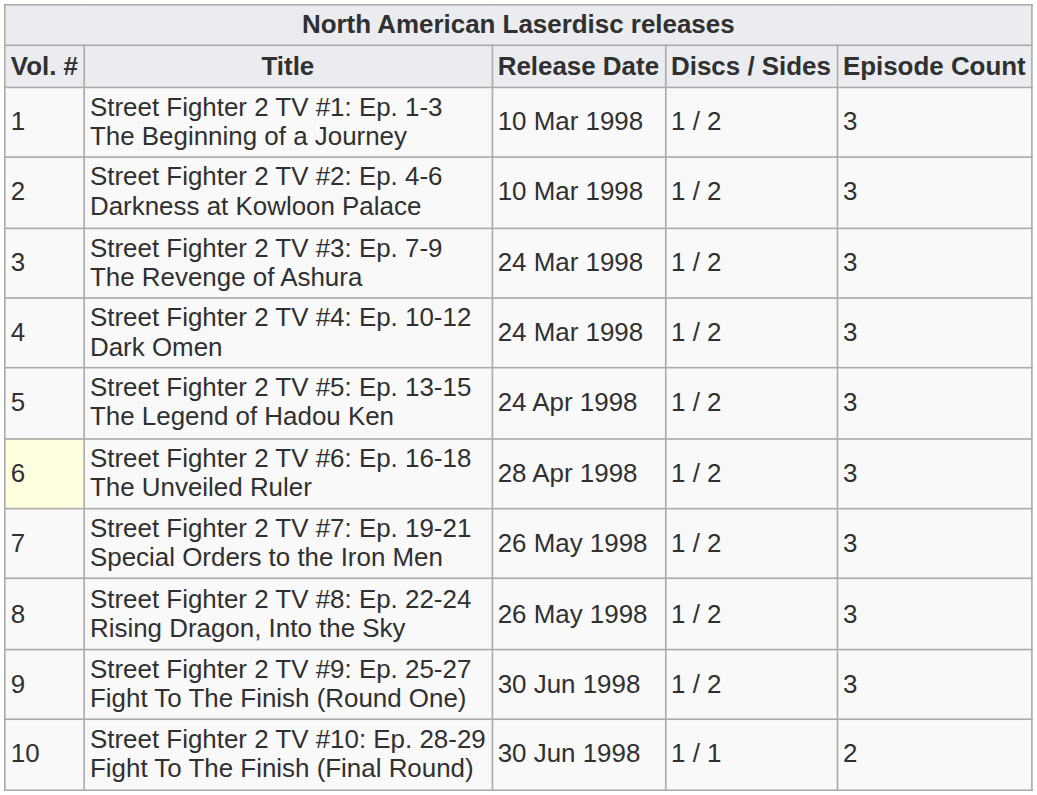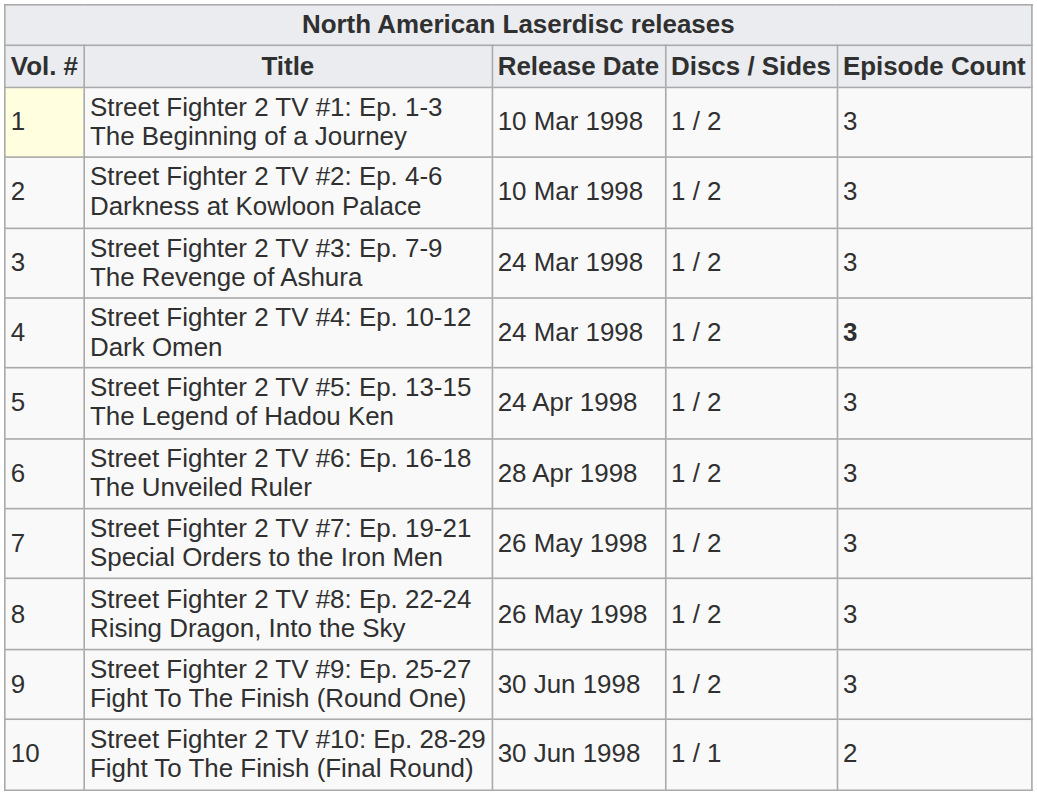(18, 121) no background -> (18, 121) lightyellow background
(850, 332) normal -> (850, 332) bold
(18, 473) lightyellow background -> (18, 473) no background
